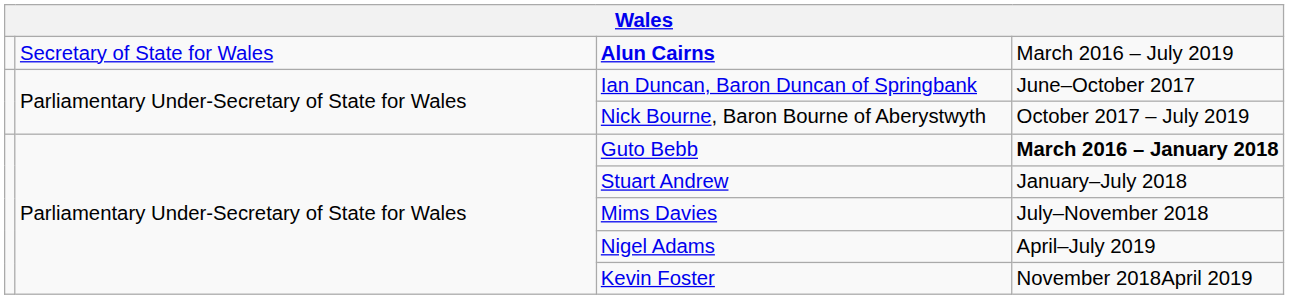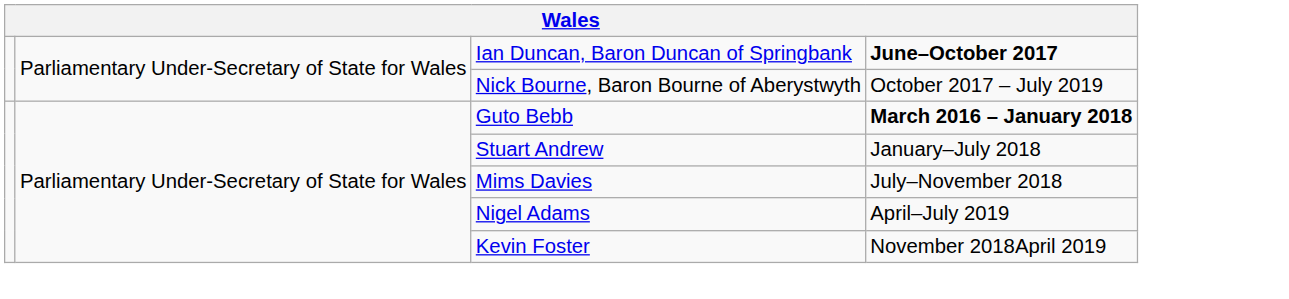- row: (658, 52)
(1106, 85) normal -> (964, 52) bold
